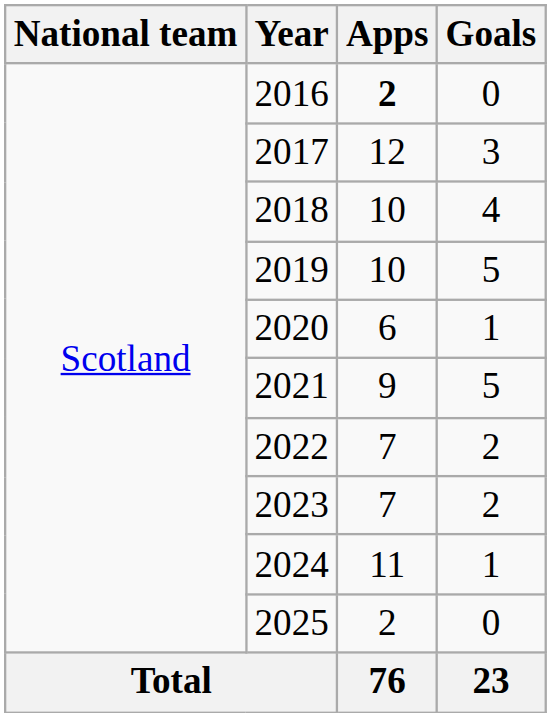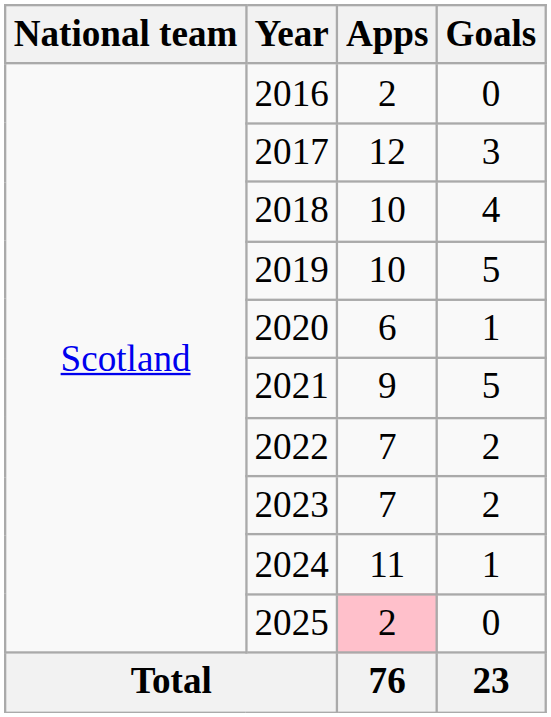(387, 92) bold -> (387, 92) normal
(387, 622) no background -> (387, 622) pink background
